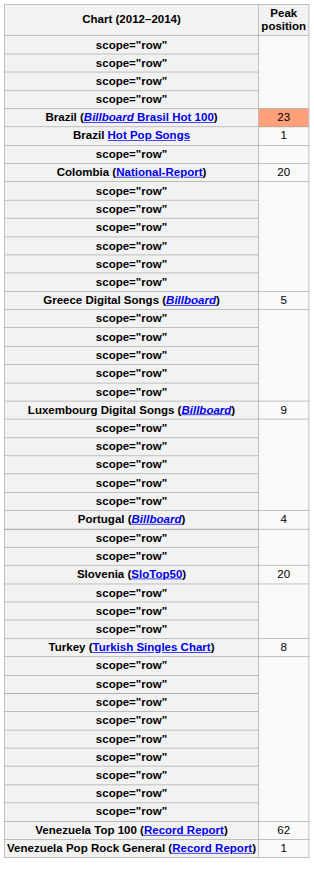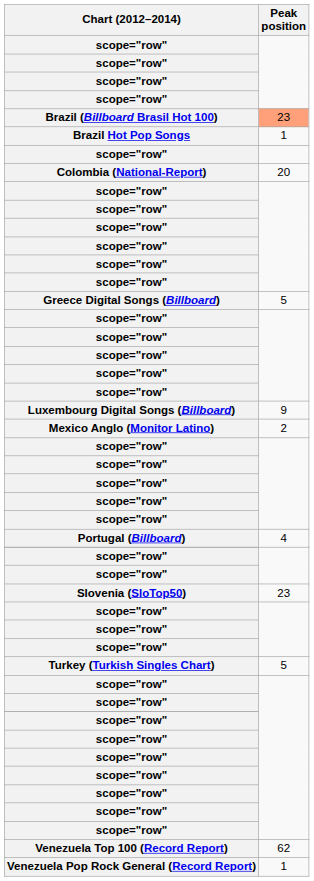+ row: (132, 428)
(284, 574) 20 -> (284, 592) 23
(284, 647) 8 -> (284, 666) 5
